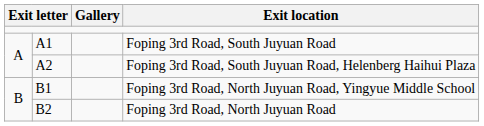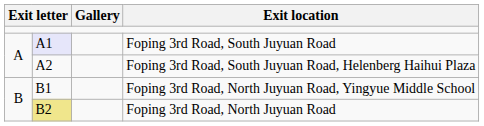(44, 44) no background -> (44, 44) lavender background
(44, 110) no background -> (44, 110) khaki background
